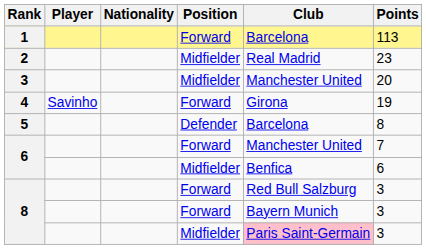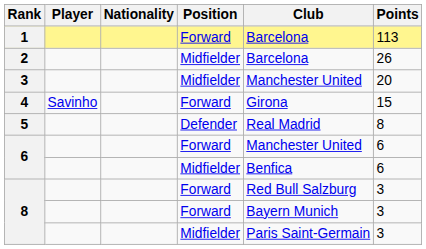(283, 59) Real Madrid -> (277, 59) Barcelona
(384, 59) 23 -> (384, 59) 26
(384, 102) 19 -> (384, 102) 15
(277, 124) Barcelona -> (283, 124) Real Madrid
(380, 146) 7 -> (380, 146) 6
(308, 233) pink background -> (308, 233) no background
